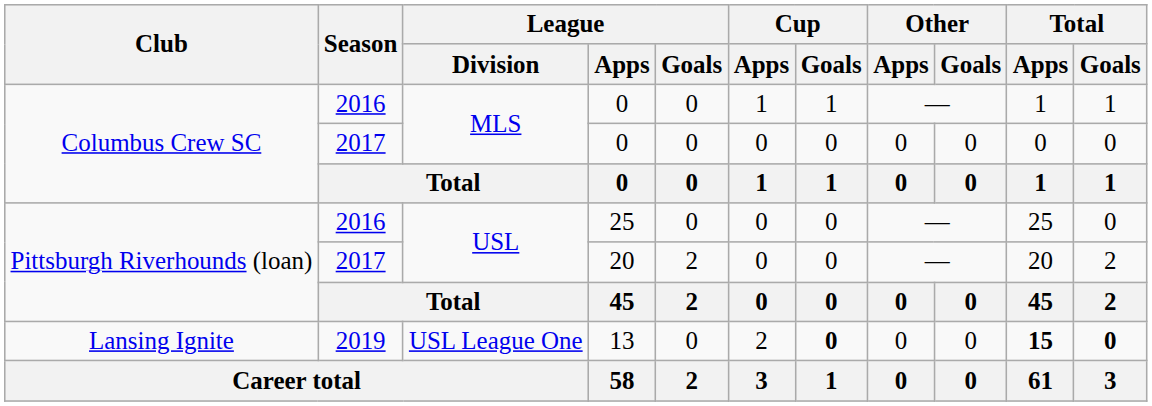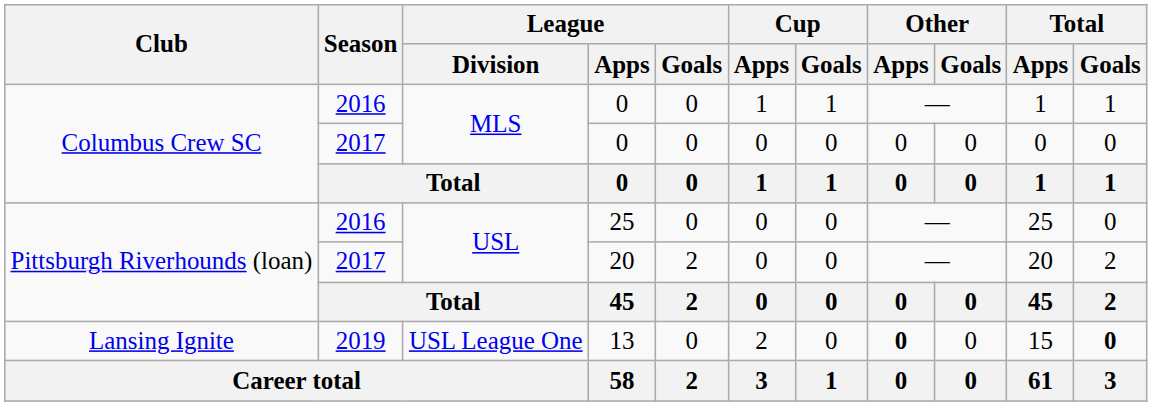(831, 340) bold -> (831, 340) normal
(901, 340) normal -> (901, 340) bold
(1041, 340) bold -> (1041, 340) normal
